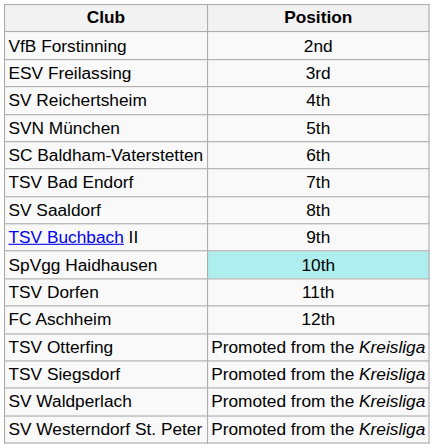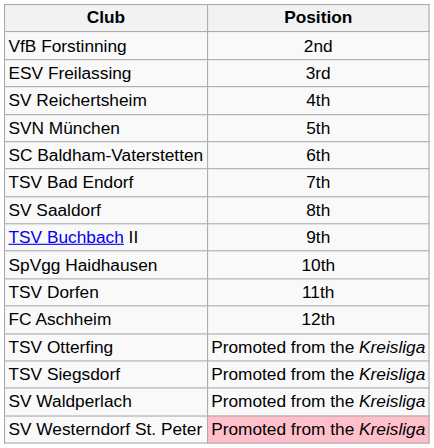(318, 264) paleturquoise background -> (318, 264) no background
(318, 429) no background -> (318, 429) pink background
